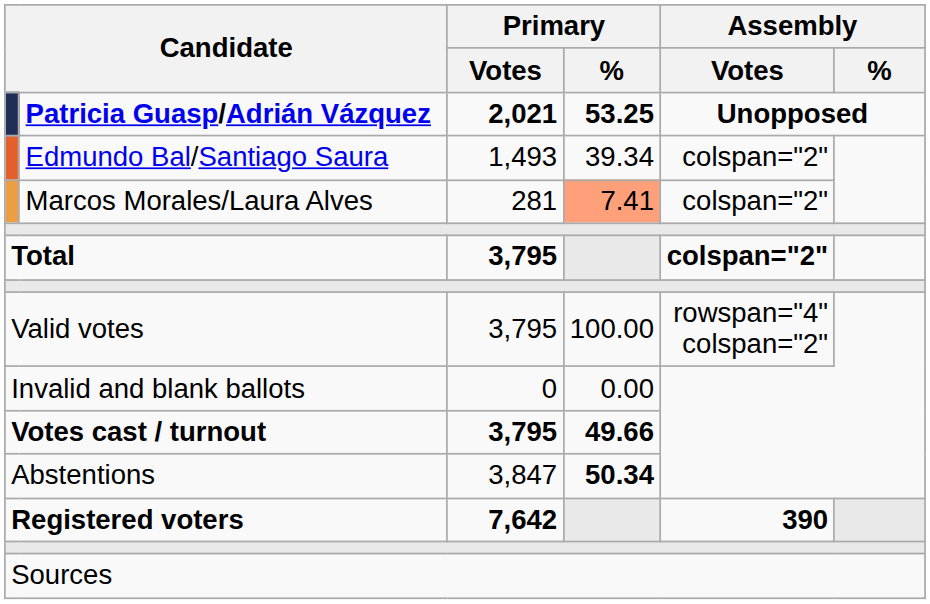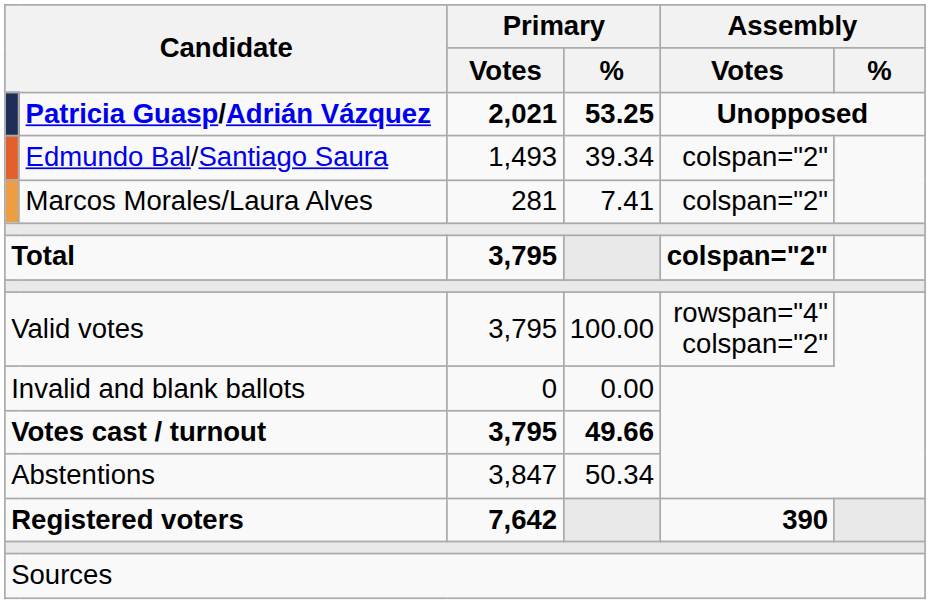(627, 200) lightsalmon background -> (627, 200) no background
(620, 475) bold -> (620, 475) normal
